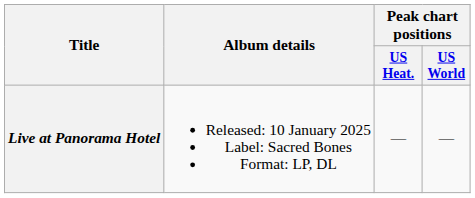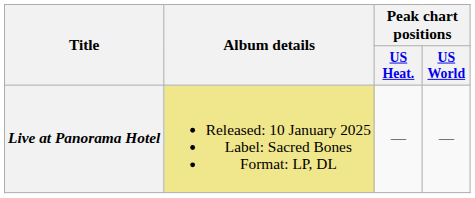(269, 147) no background -> (269, 147) khaki background
